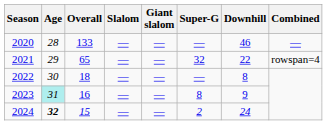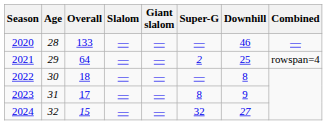(85, 59) 65 -> (85, 59) 64
(199, 59) 32 -> (199, 59) 2
(245, 59) 22 -> (245, 59) 25
(53, 94) paleturquoise background -> (53, 94) no background
(85, 94) 16 -> (85, 94) 17
(53, 111) bold -> (53, 111) normal
(199, 111) 2 -> (199, 111) 32
(245, 111) 24 -> (245, 111) 27
